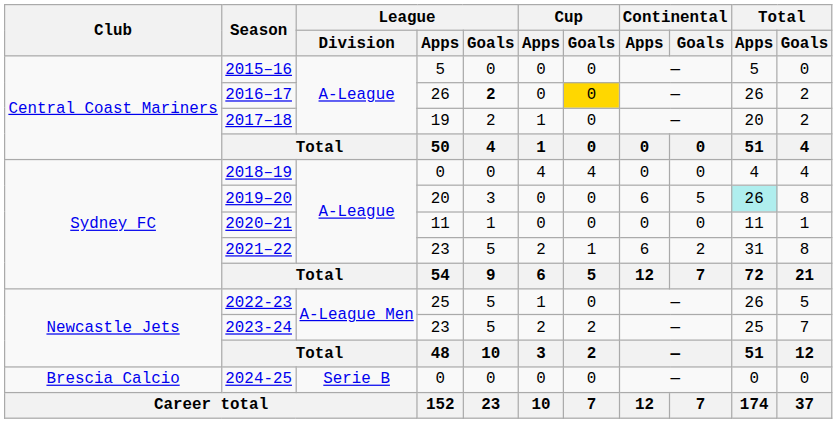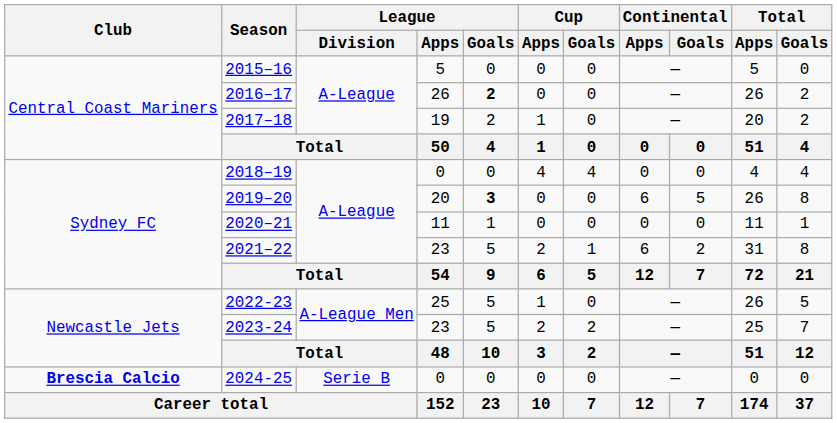(591, 95) gold background -> (591, 95) no background
(491, 198) normal -> (491, 198) bold
(754, 198) paleturquoise background -> (754, 198) no background
(113, 379) normal -> (113, 379) bold
